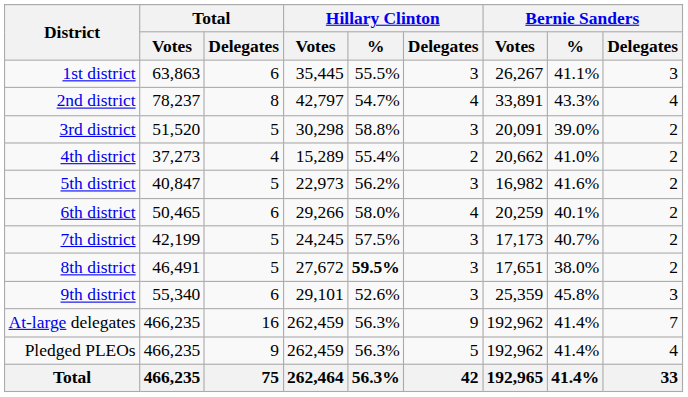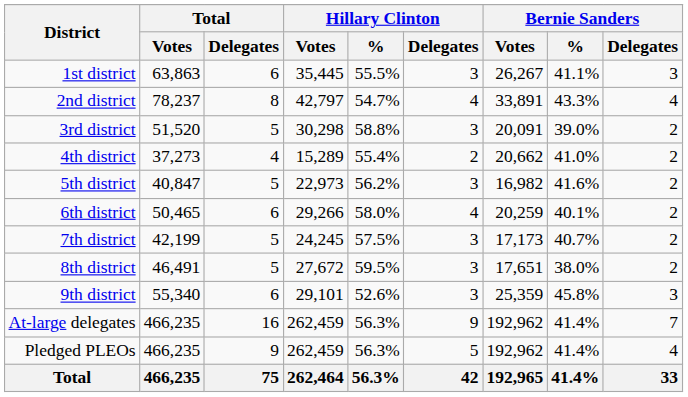(376, 267) bold -> (377, 267) normal
